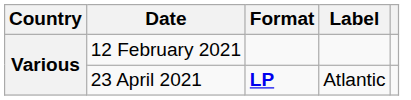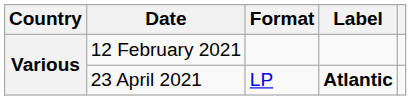(262, 79) bold -> (261, 79) normal
(354, 79) normal -> (358, 79) bold
